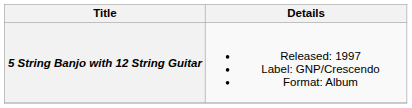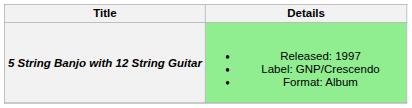(306, 69) no background -> (306, 69) lightgreen background
